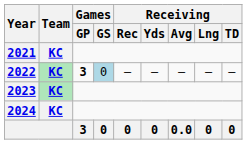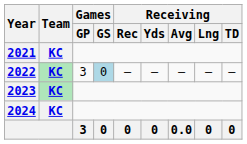(83, 72) bold -> (83, 72) normal
